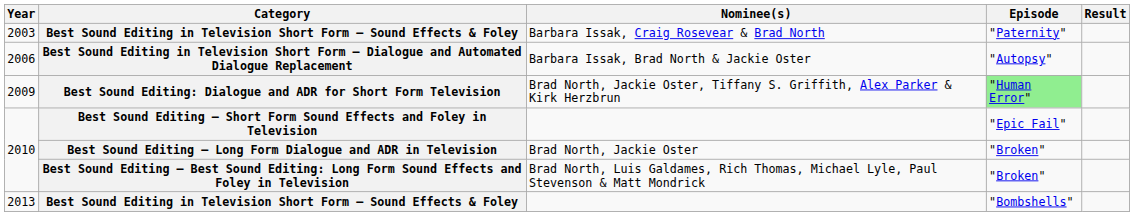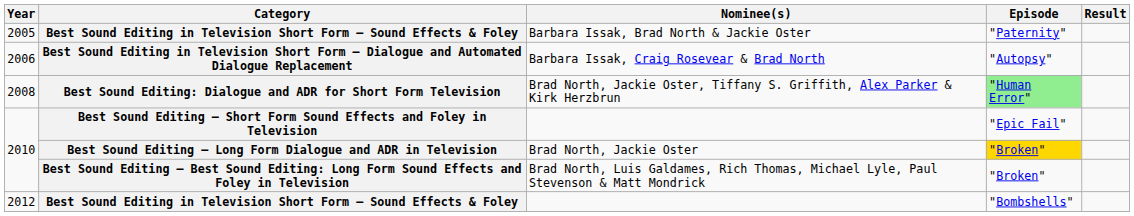(21, 33) 2003 -> (21, 33) 2005
(677, 33) Barbara Issak, Craig Rosevear & Brad North -> (670, 33) Barbara Issak, Brad North & Jackie Oster
(670, 59) Barbara Issak, Brad North & Jackie Oster -> (677, 59) Barbara Issak, Craig Rosevear & Brad North
(21, 91) 2009 -> (21, 91) 2008
(1017, 150) no background -> (1017, 150) gold background
(21, 201) 2013 -> (21, 201) 2012
